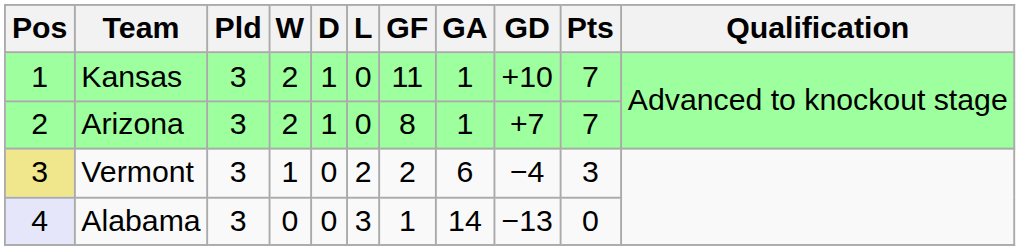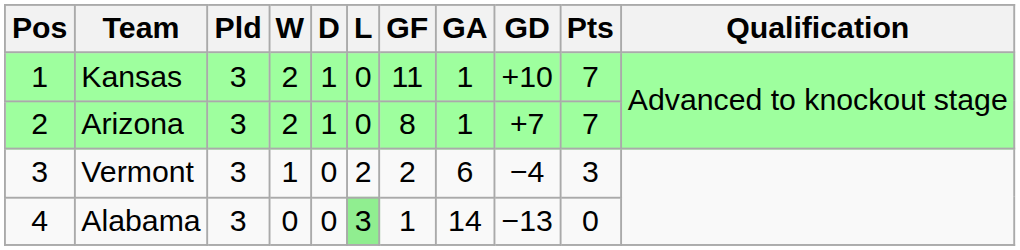(40, 172) khaki background -> (40, 172) no background
(40, 220) lavender background -> (40, 220) no background
(363, 220) no background -> (363, 220) lightgreen background
